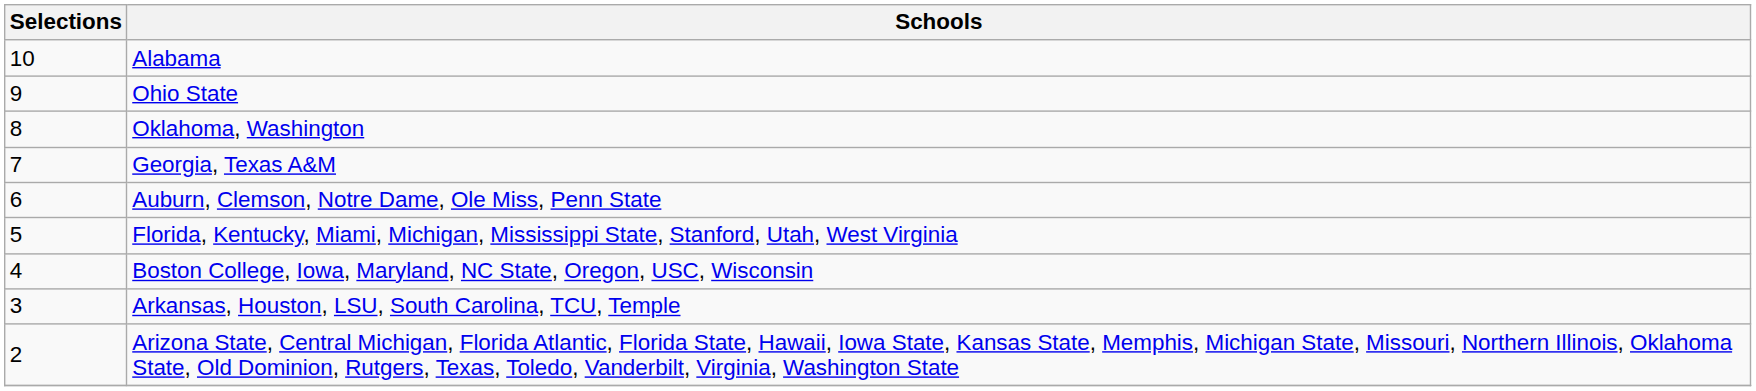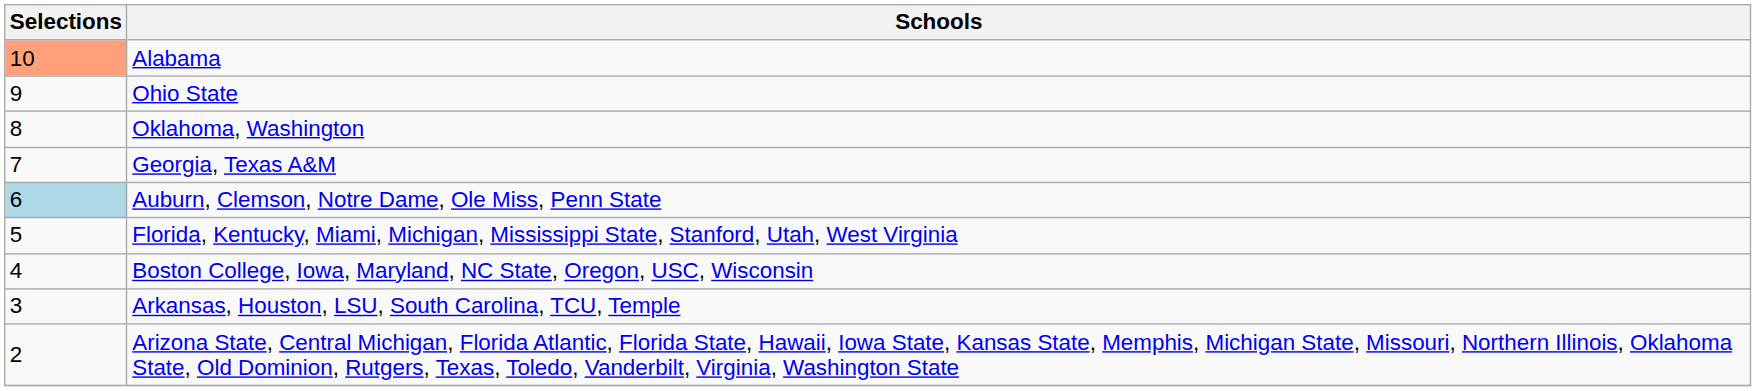(22, 57) no background -> (22, 57) lightsalmon background
(16, 199) no background -> (16, 199) lightblue background
